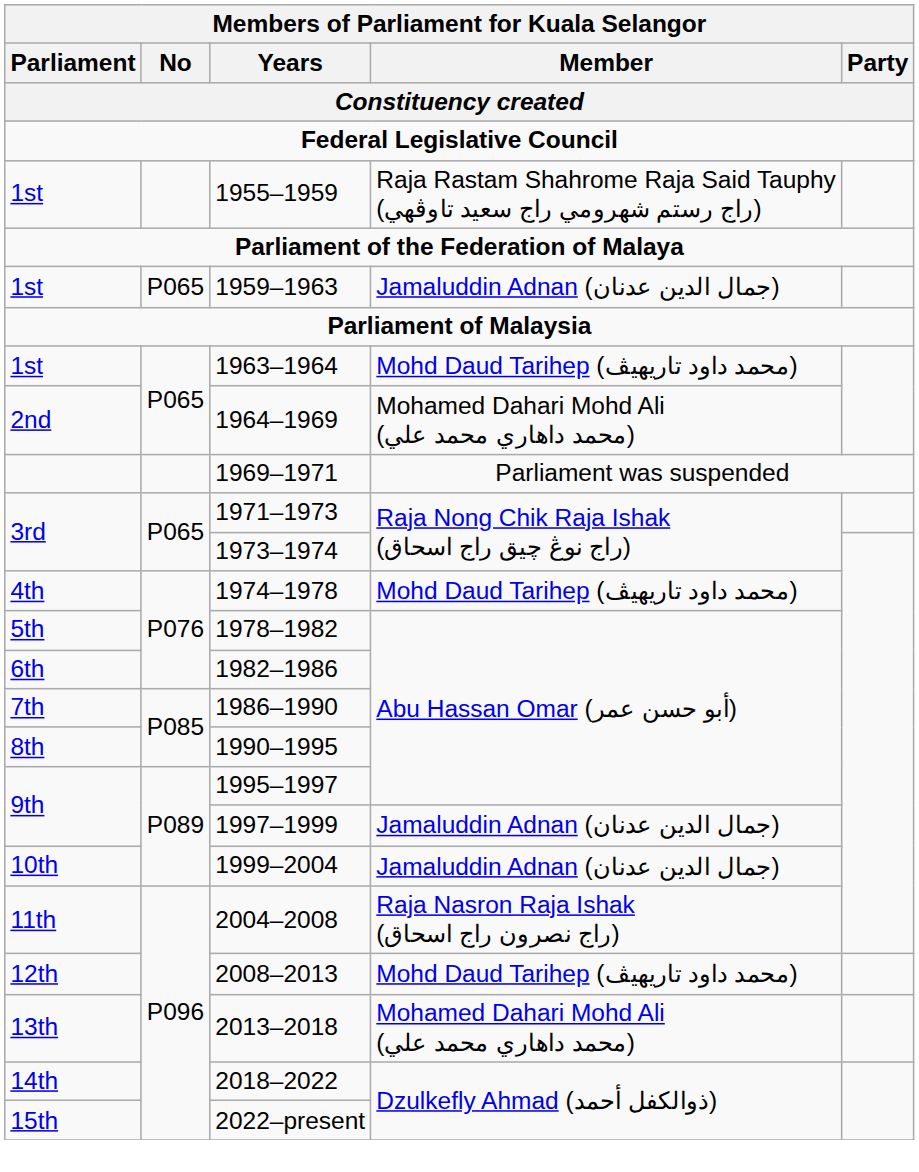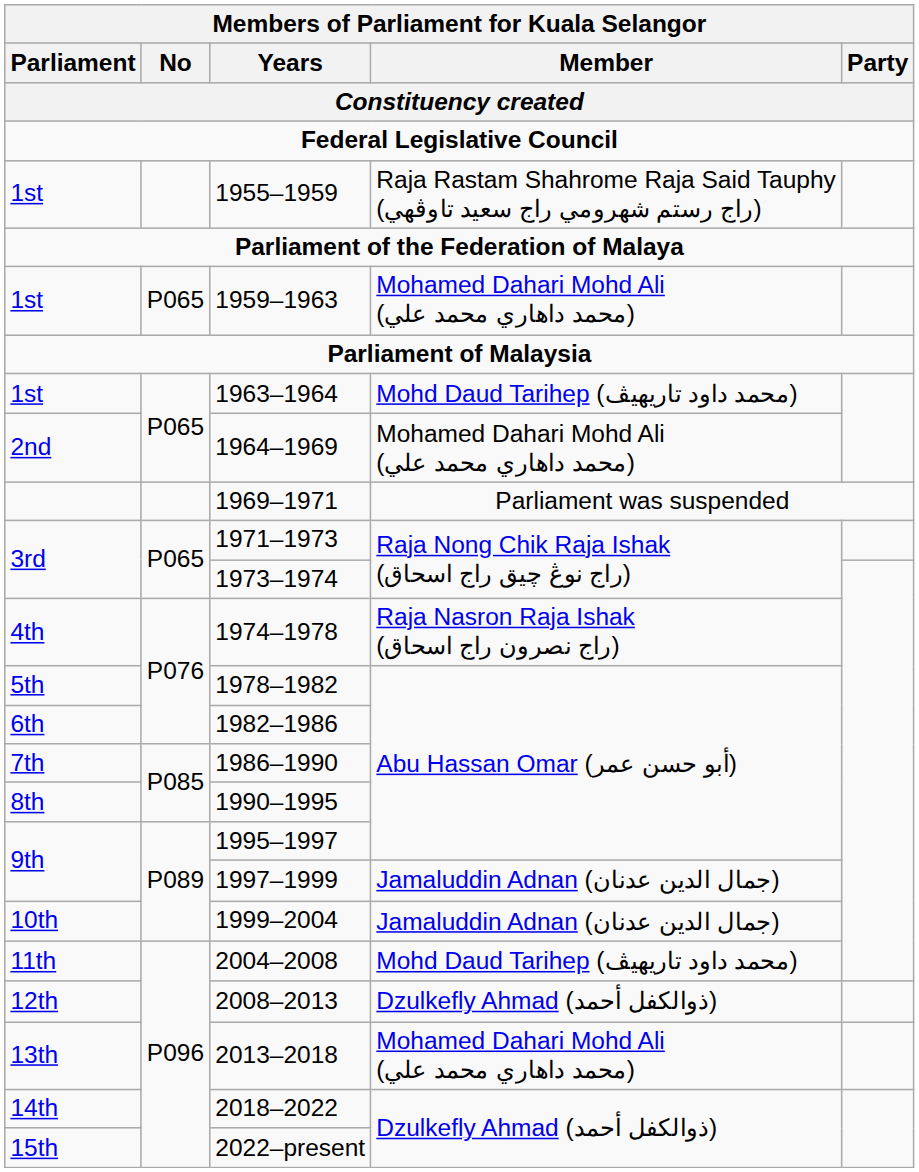(578, 287) Jamaluddin Adnan (جمال الدين عدنان) -> (521, 300) Mohamed Dahari Mohd Ali (محمد داهاري محمد علي)
(587, 591) Mohd Daud Tarihep (محمد داود تاريهيڤ) -> (506, 631) Raja Nasron Raja Ishak (راج نصرون راج اسحاق)
(506, 919) Raja Nasron Raja Ishak (راج نصرون راج اسحاق) -> (587, 961) Mohd Daud Tarihep (محمد داود تاريهيڤ)
(587, 974) Mohd Daud Tarihep (محمد داود تاريهيڤ) -> (547, 1001) Dzulkefly Ahmad (ذوالكفل أحمد)
